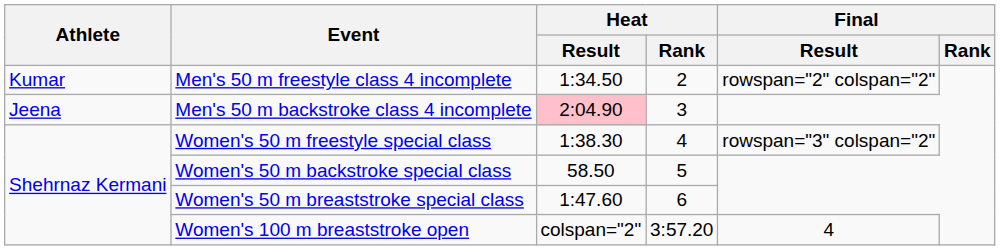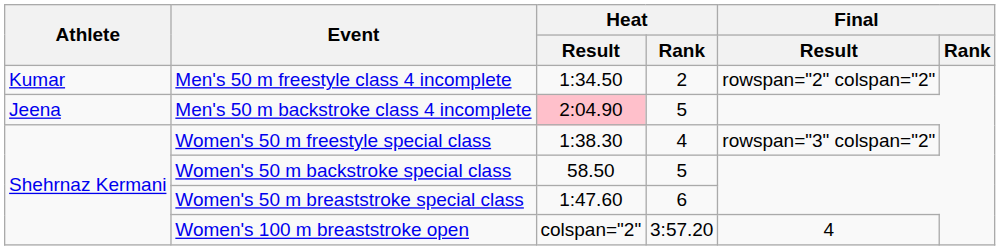(682, 110) 3 -> (682, 110) 5
